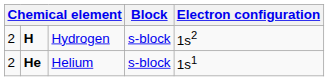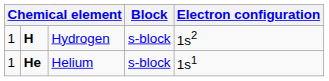(11, 38) 2 -> (11, 38) 1
(11, 63) 2 -> (11, 63) 1
